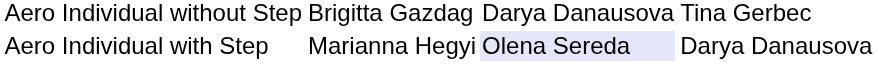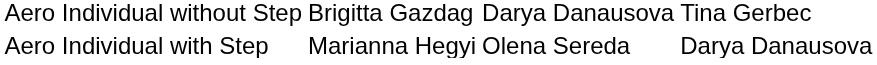(556, 45) lavender background -> (556, 45) no background
